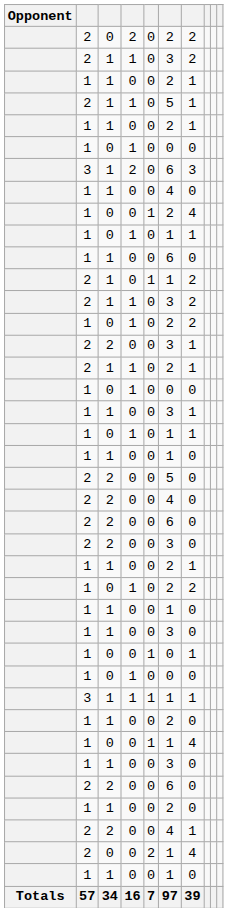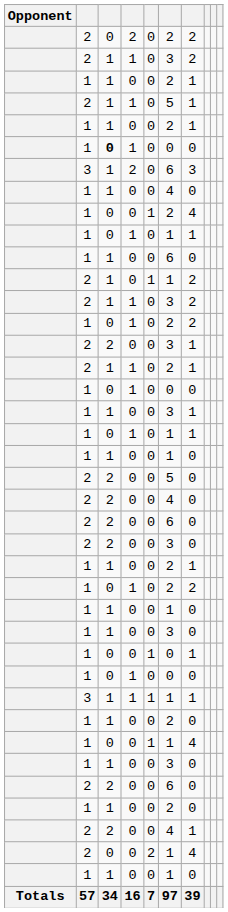(110, 148) normal -> (110, 148) bold
